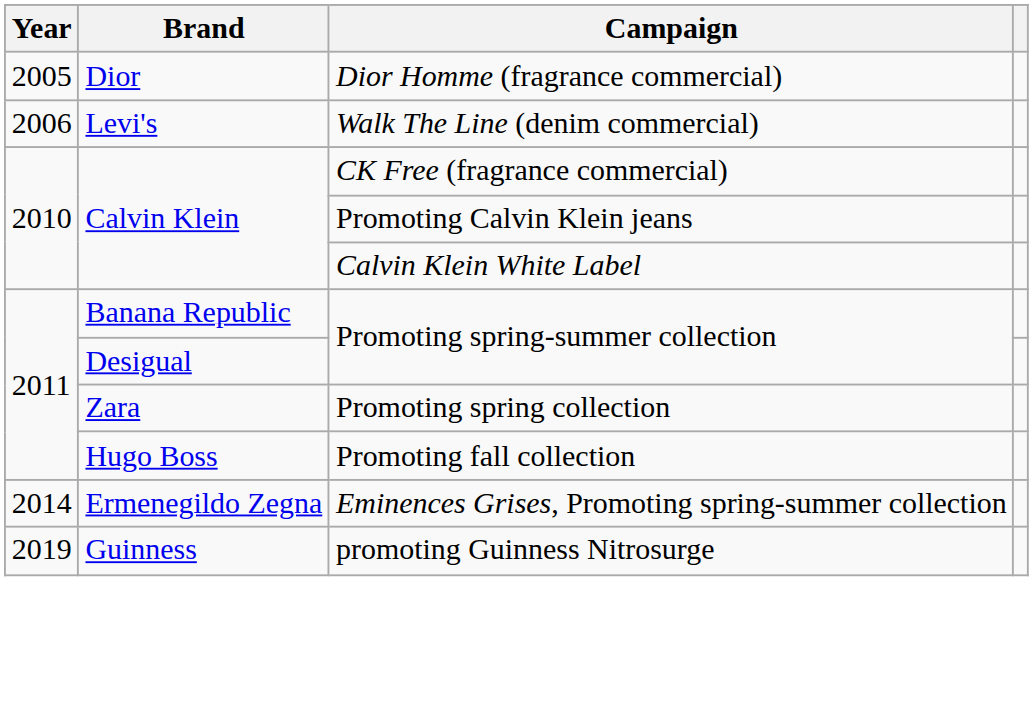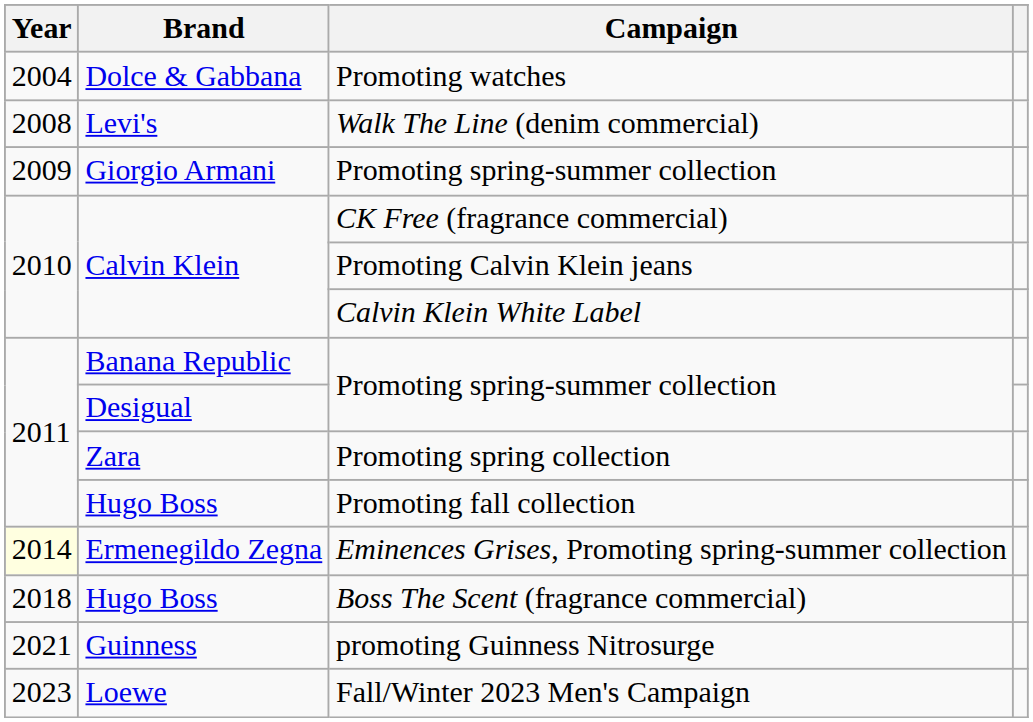+ row: (193, 75)
- row: (113, 75)
(42, 123) 2006 -> (42, 123) 2008
+ row: (180, 170)
(42, 502) no background -> (42, 550) lightyellow background
+ row: (152, 597)
(42, 550) 2019 -> (42, 645) 2021
+ row: (126, 692)
